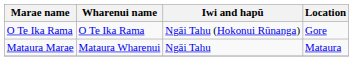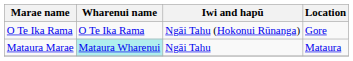(119, 47) no background -> (119, 47) paleturquoise background
